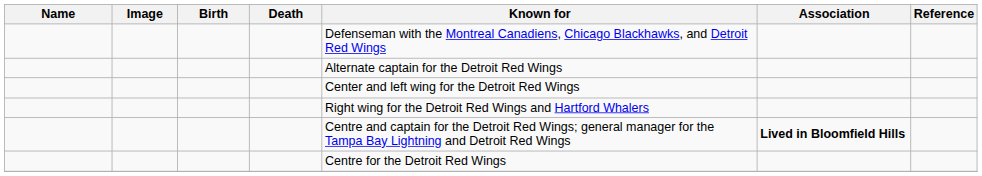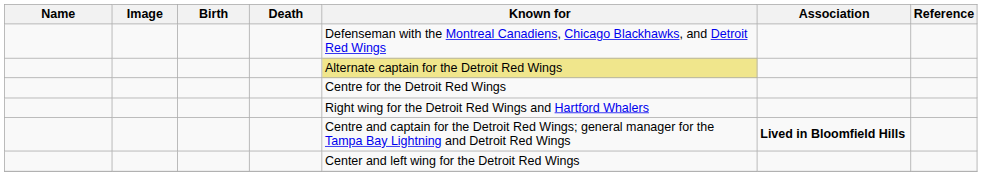(444, 68) no background -> (444, 68) khaki background
(452, 87) Center and left wing for the Detroit Red Wings -> (416, 87) Centre for the Detroit Red Wings
(416, 161) Centre for the Detroit Red Wings -> (452, 161) Center and left wing for the Detroit Red Wings
